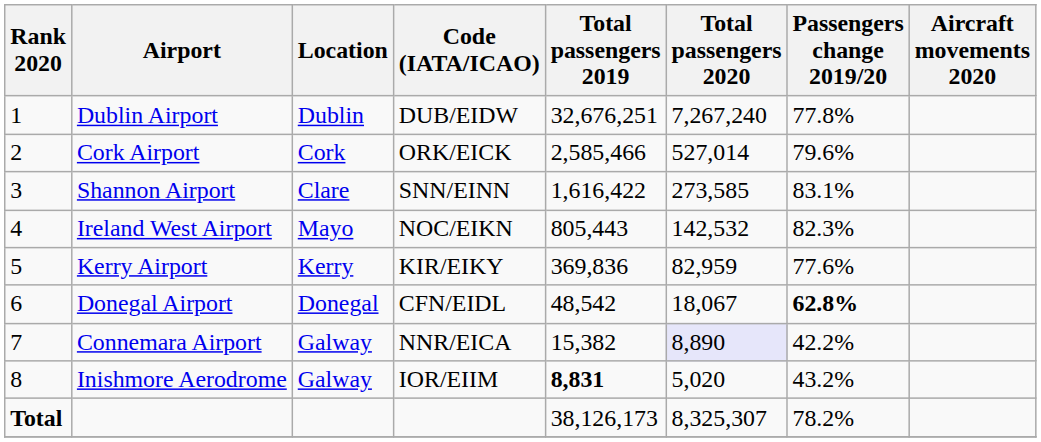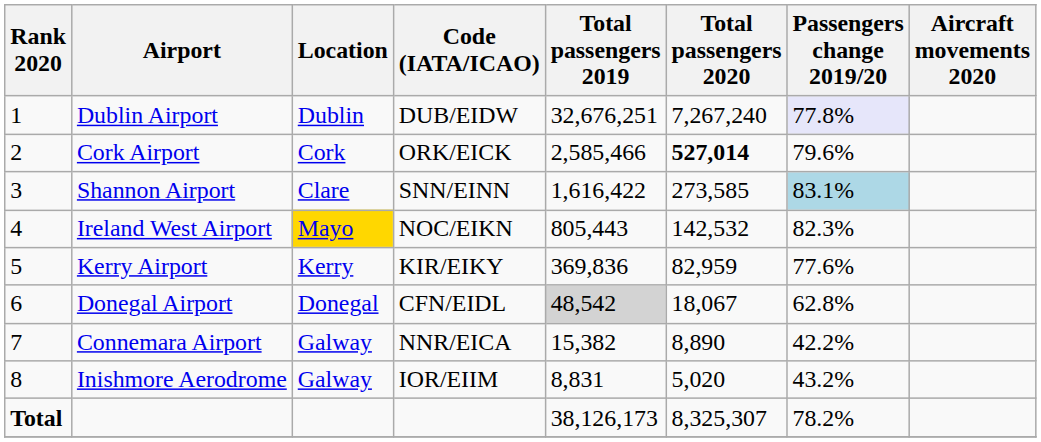(823, 114) no background -> (823, 114) lavender background
(710, 152) normal -> (710, 152) bold
(823, 190) no background -> (823, 190) lightblue background
(326, 228) no background -> (326, 228) gold background
(583, 303) no background -> (583, 303) lightgrey background
(825, 303) bold -> (823, 303) normal
(698, 341) lavender background -> (698, 341) no background
(577, 379) bold -> (577, 379) normal
